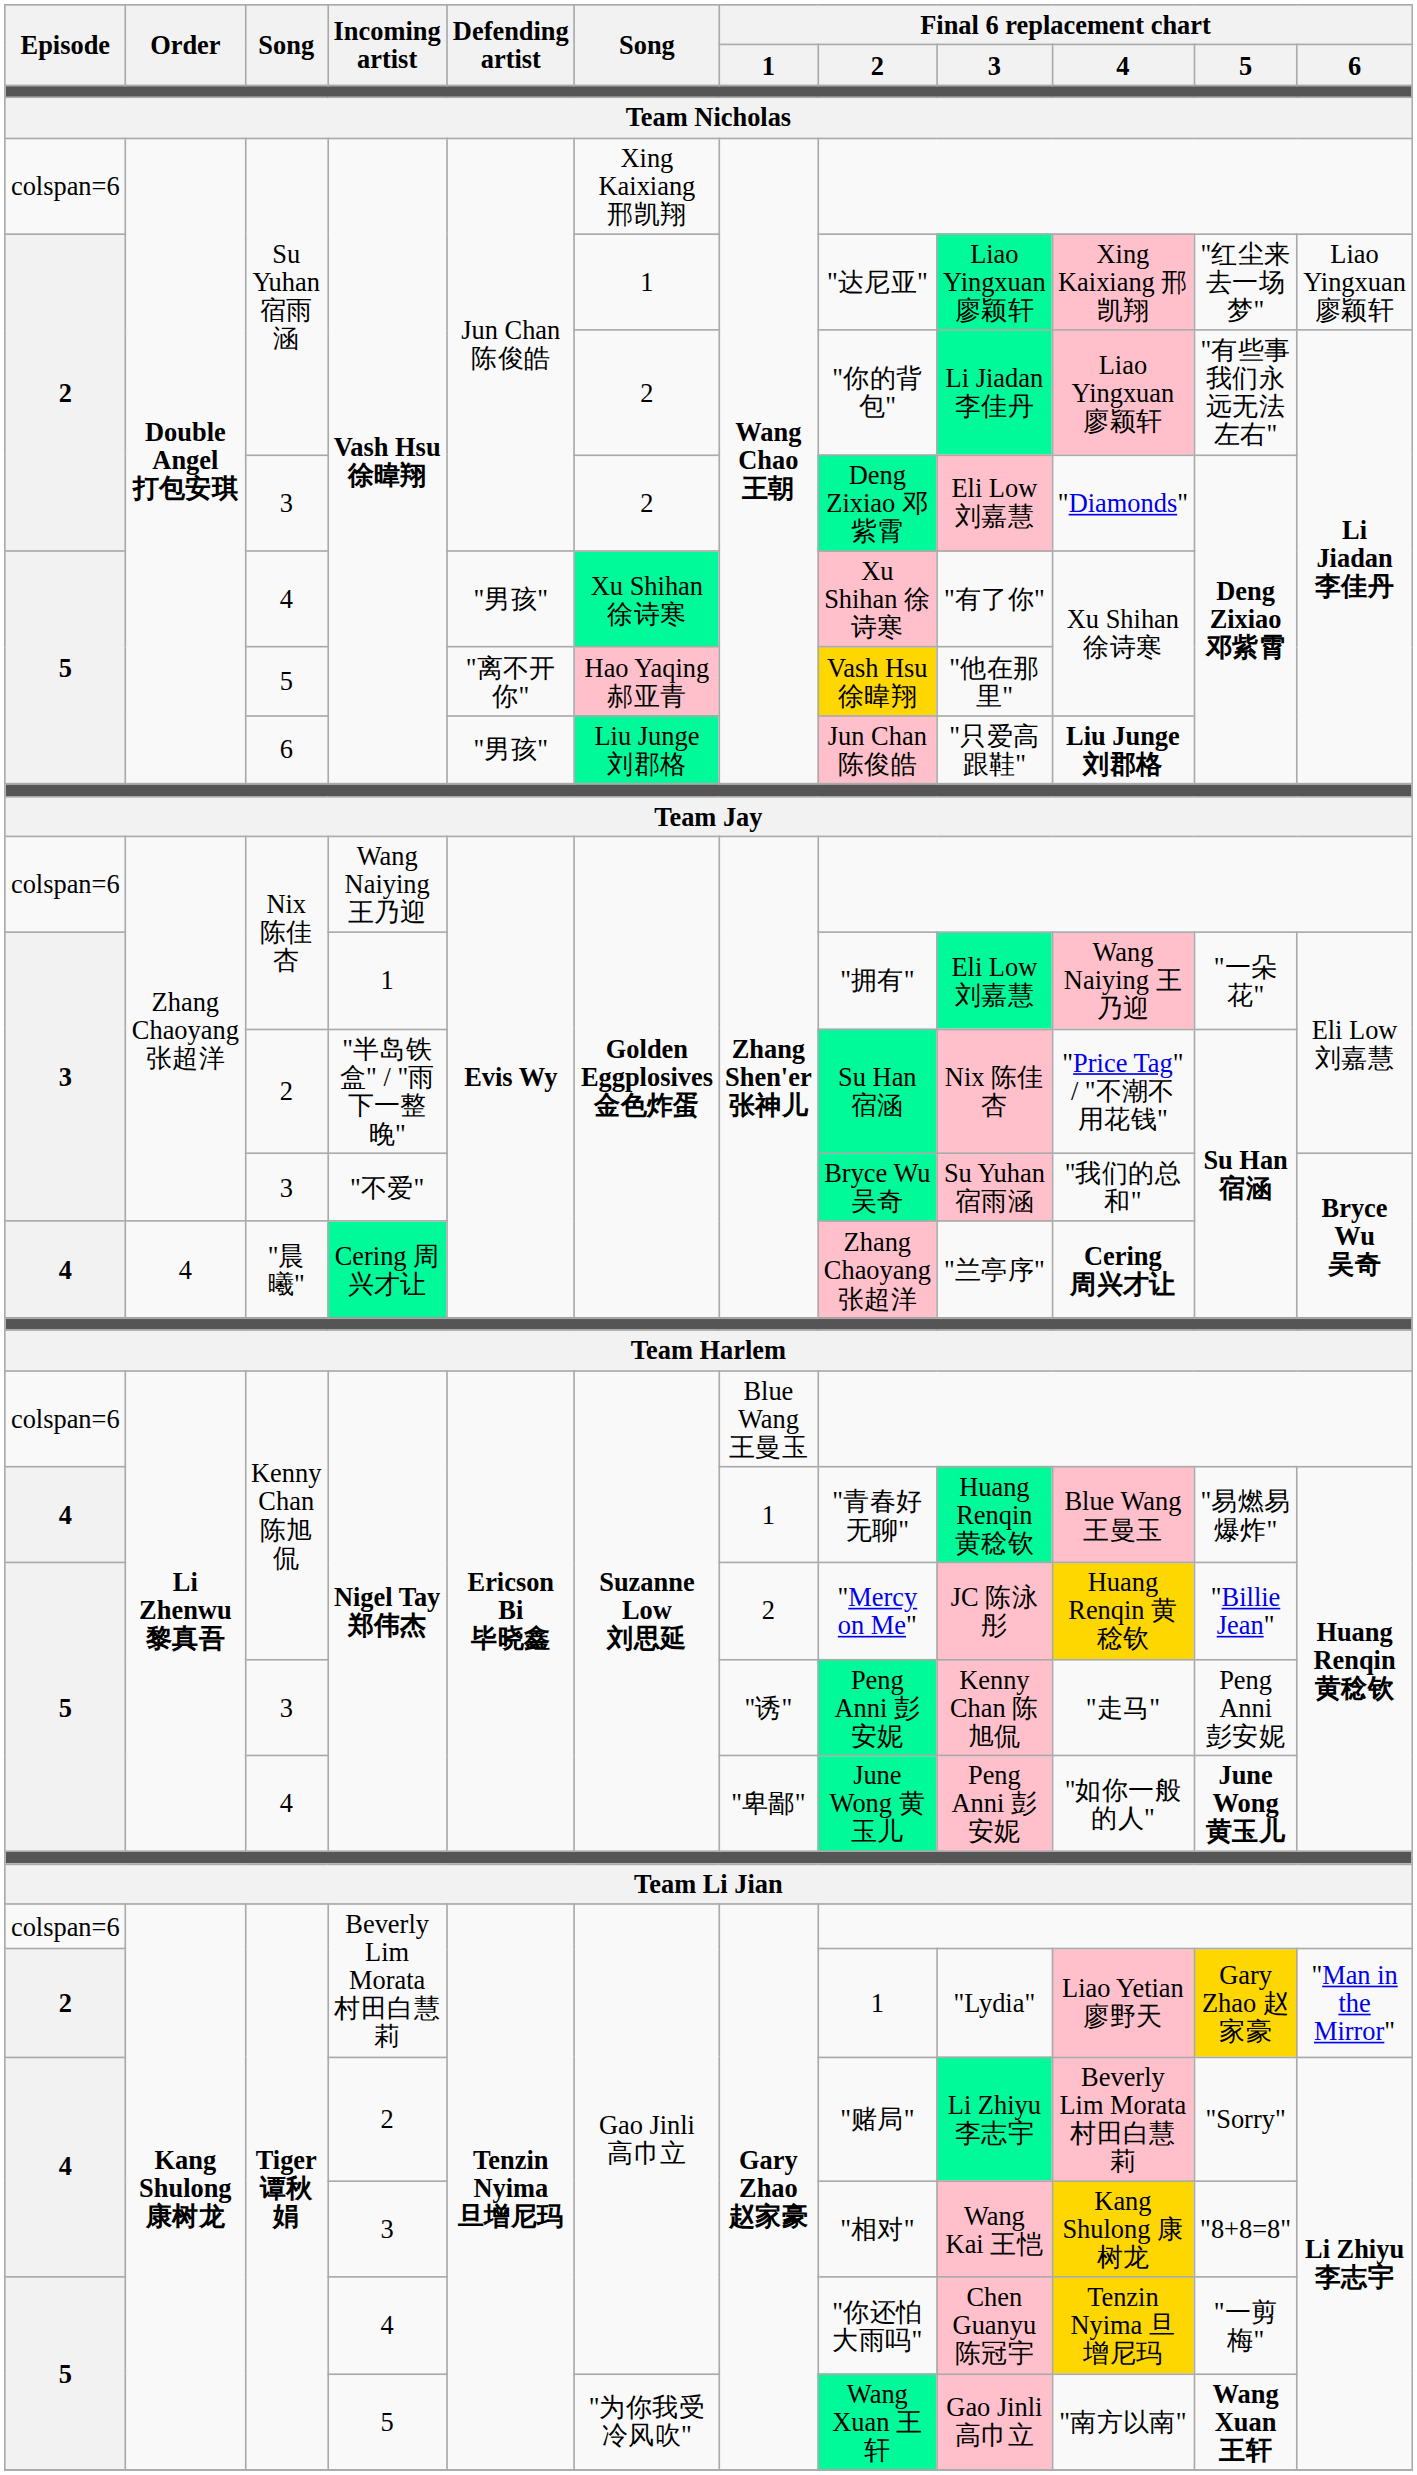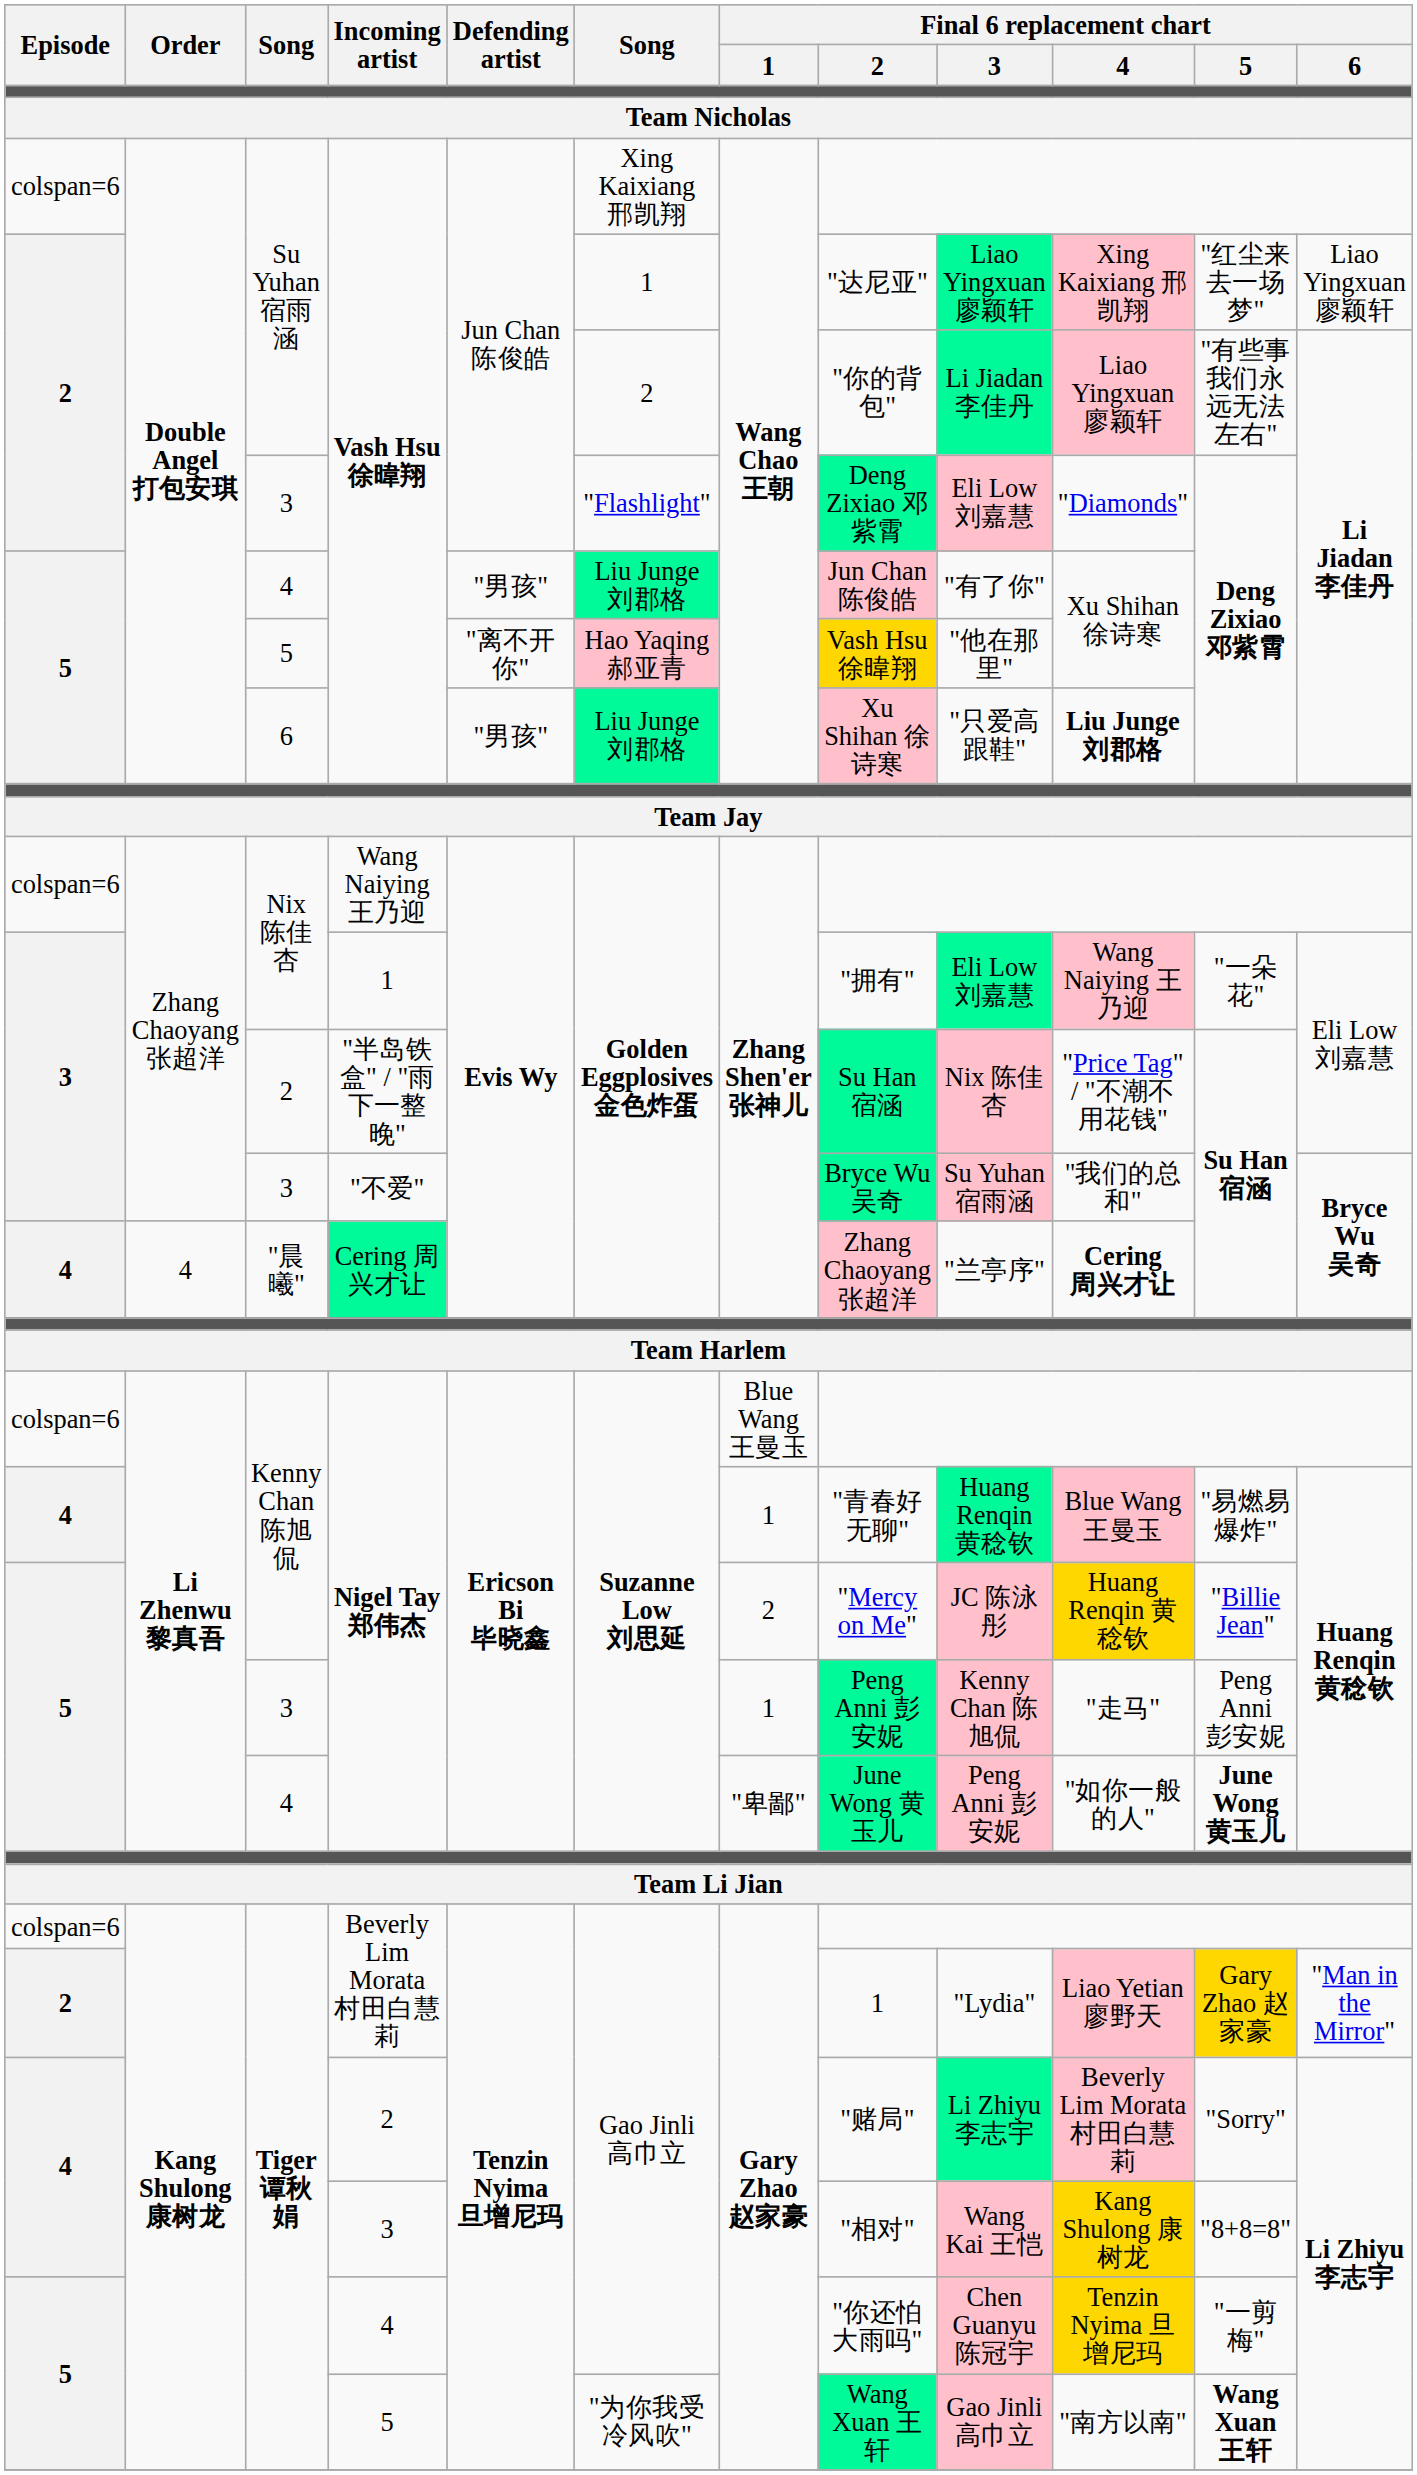(647, 503) 2 -> (647, 503) "Flashlight"
(647, 599) Xu Shihan 徐诗寒 -> (647, 585) Liu Junge 刘郡格
(877, 599) Xu Shihan 徐诗寒 -> (877, 585) Jun Chan 陈俊皓
(877, 750) Jun Chan 陈俊皓 -> (877, 736) Xu Shihan 徐诗寒
(768, 1707) "诱" -> (768, 1707) 1
